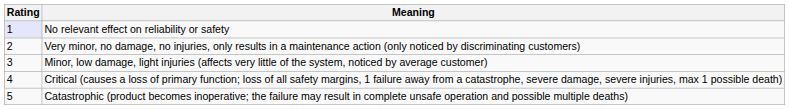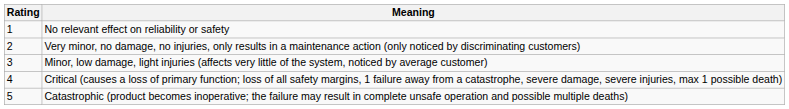(10, 29) lavender background -> (10, 29) no background
